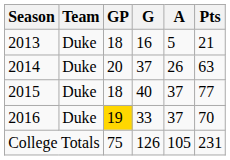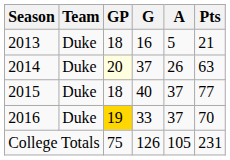(115, 67) no background -> (115, 67) lightyellow background
